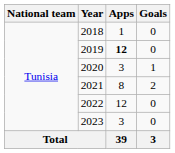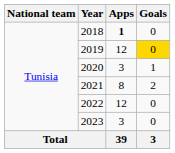(121, 31) normal -> (121, 31) bold
(121, 49) bold -> (121, 49) normal
(153, 49) no background -> (153, 49) gold background
